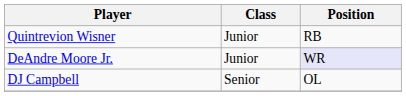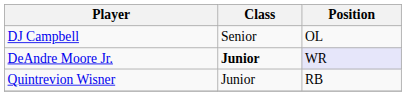rows swapped: (61, 36) <-> (43, 79)
(241, 58) normal -> (240, 58) bold
